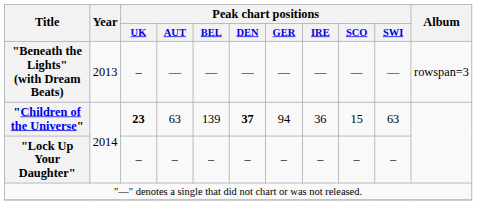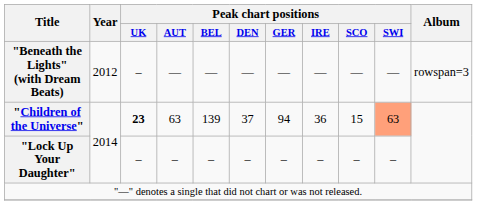(105, 71) 2013 -> (105, 71) 2012
(248, 119) bold -> (248, 119) normal
(393, 119) no background -> (393, 119) lightsalmon background
